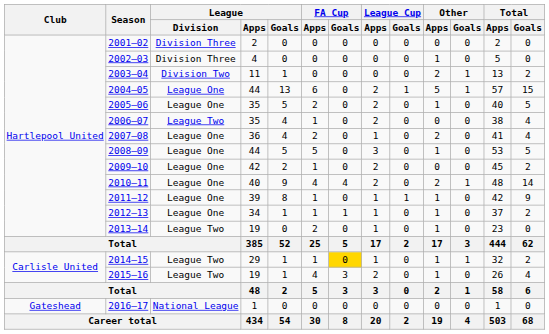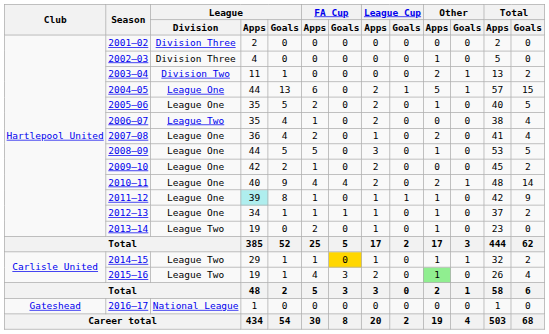(254, 198) no background -> (254, 198) paleturquoise background
(437, 275) no background -> (437, 275) lightgreen background
